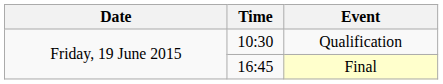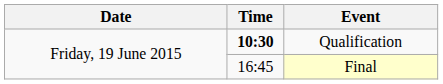(255, 41) normal -> (255, 41) bold
